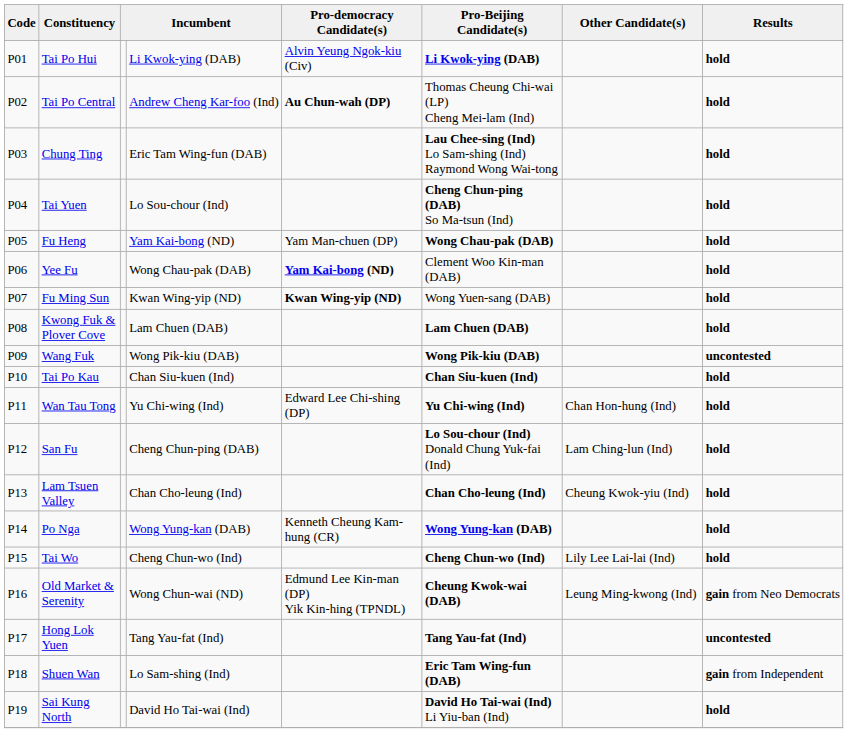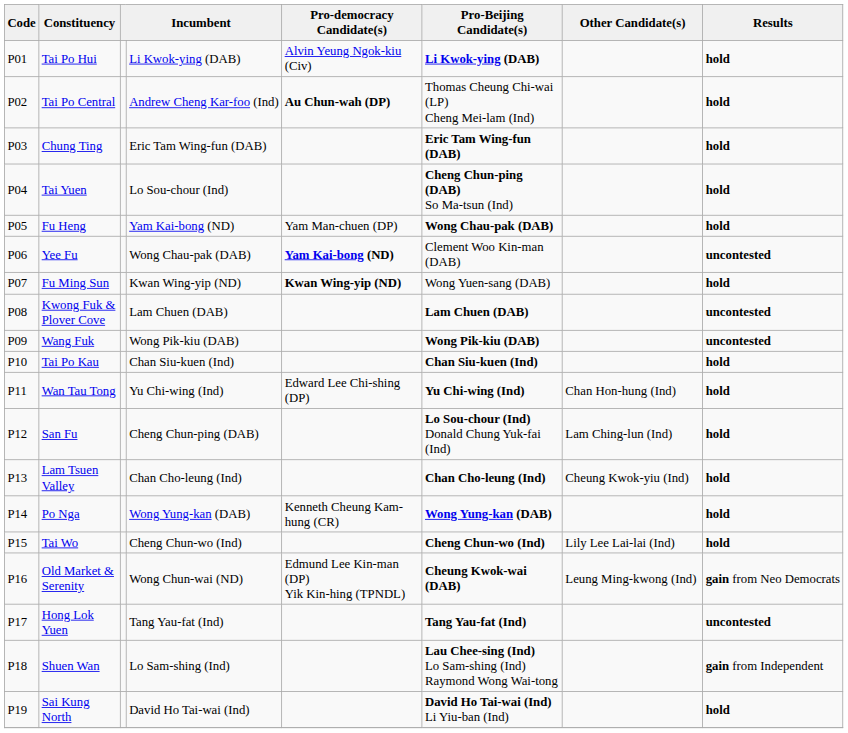(491, 153) Lau Chee-sing (Ind) Lo Sam-shing (Ind) Raymond Wong Wai-tong -> (478, 146) Eric Tam Wing-fun (DAB)
(718, 270) hold -> (738, 254) uncontested
(718, 327) hold -> (738, 312) uncontested
(478, 673) Eric Tam Wing-fun (DAB) -> (491, 666) Lau Chee-sing (Ind) Lo Sam-shing (Ind) Raymond Wong Wai-tong
